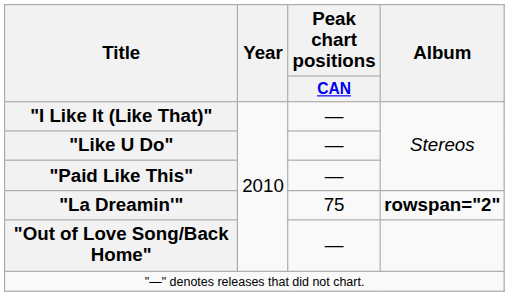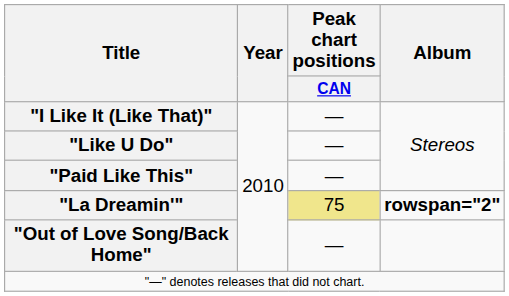(334, 205) no background -> (334, 205) khaki background
